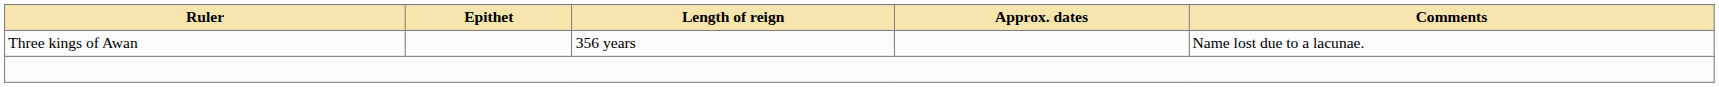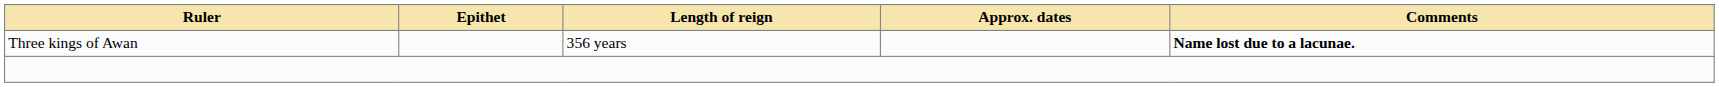(1278, 43) normal -> (1264, 43) bold
